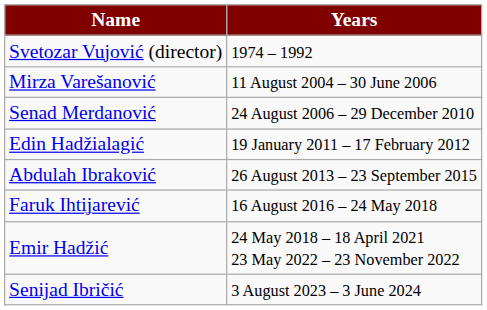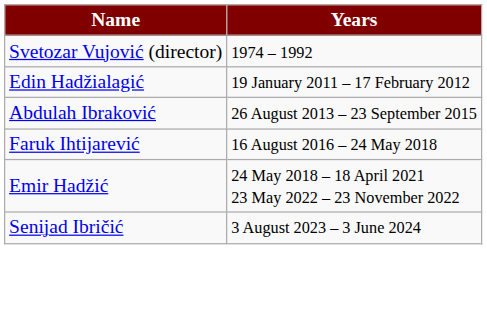- row: (82, 81)
- row: (83, 112)
